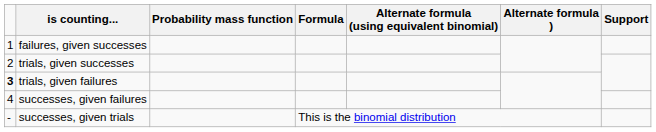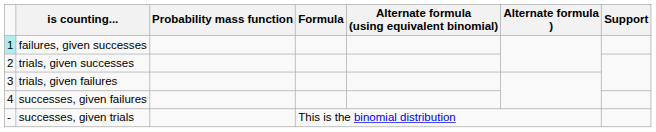(10, 44) no background -> (10, 44) paleturquoise background
(10, 81) bold -> (10, 81) normal
